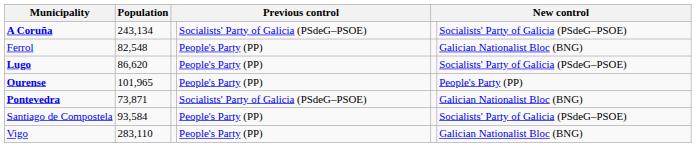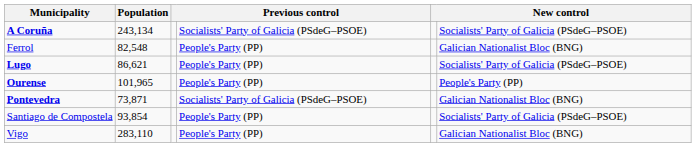(133, 64) 86,620 -> (133, 64) 86,621
(133, 116) 93,584 -> (133, 116) 93,854
